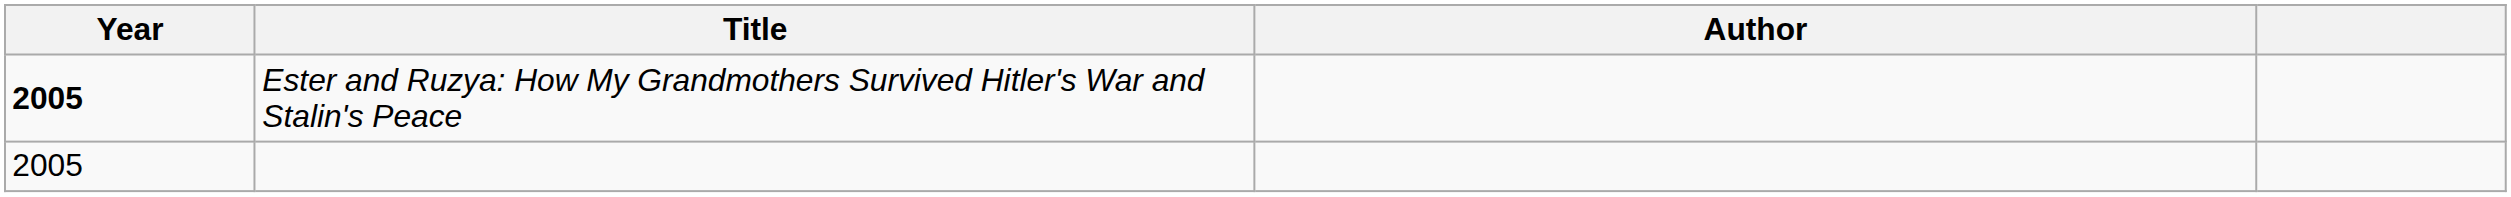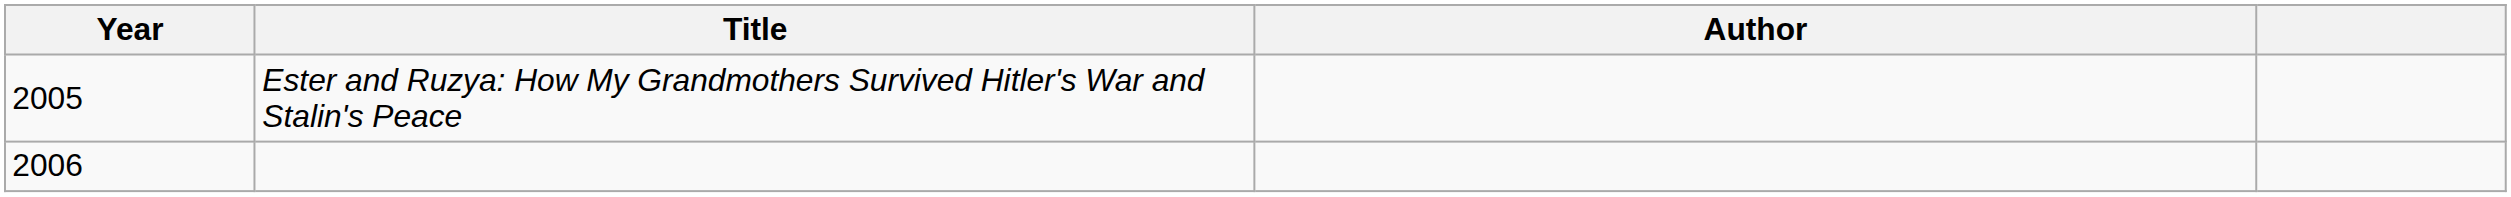(48, 97) bold -> (48, 97) normal
(48, 165) 2005 -> (48, 165) 2006
